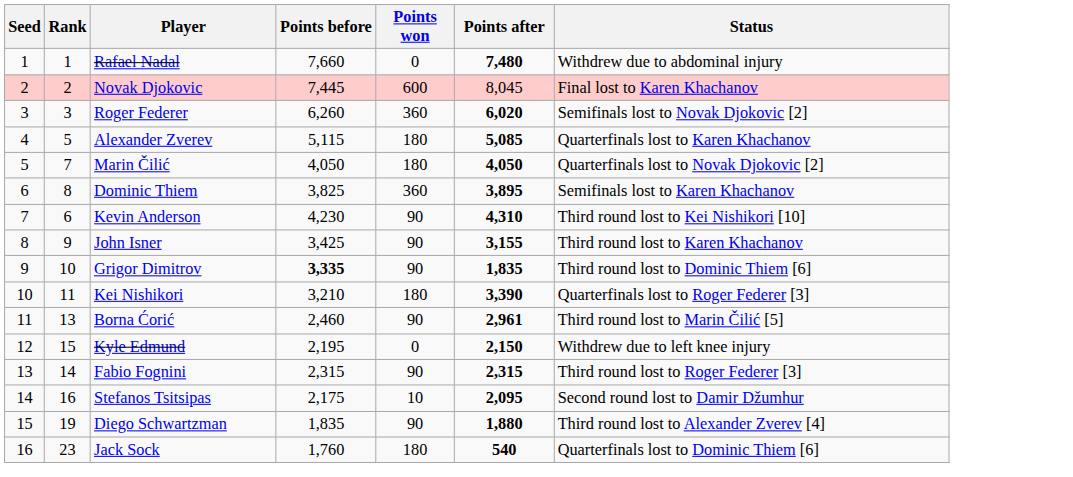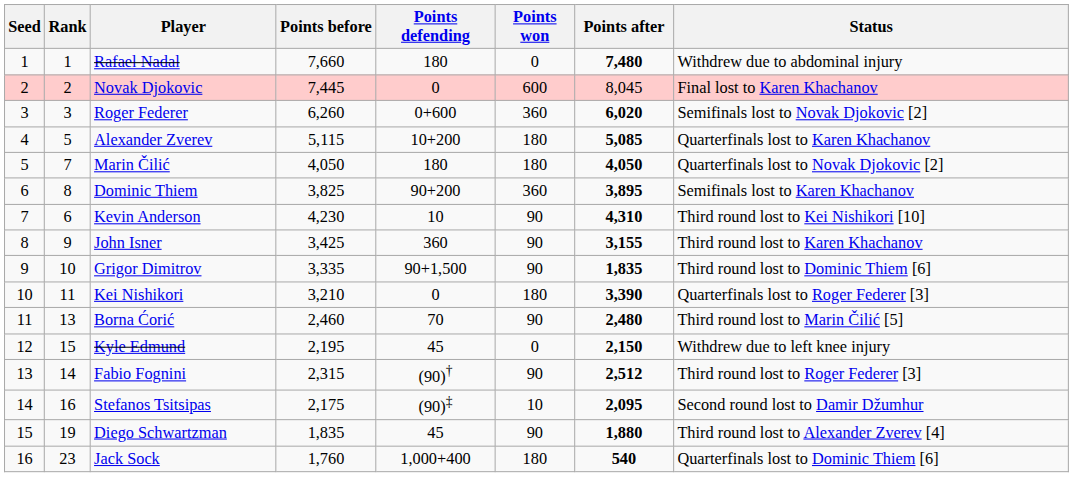+ column: (435, 26)
(326, 268) bold -> (326, 268) normal
(504, 320) 2,961 -> (624, 320) 2,480
(504, 372) 2,315 -> (624, 374) 2,512
